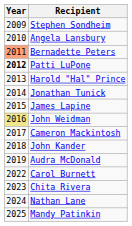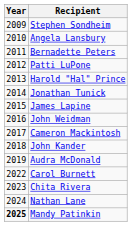(16, 52) lightsalmon background -> (16, 52) no background
(16, 65) bold -> (16, 65) normal
(16, 120) khaki background -> (16, 120) no background
(16, 214) normal -> (16, 214) bold
